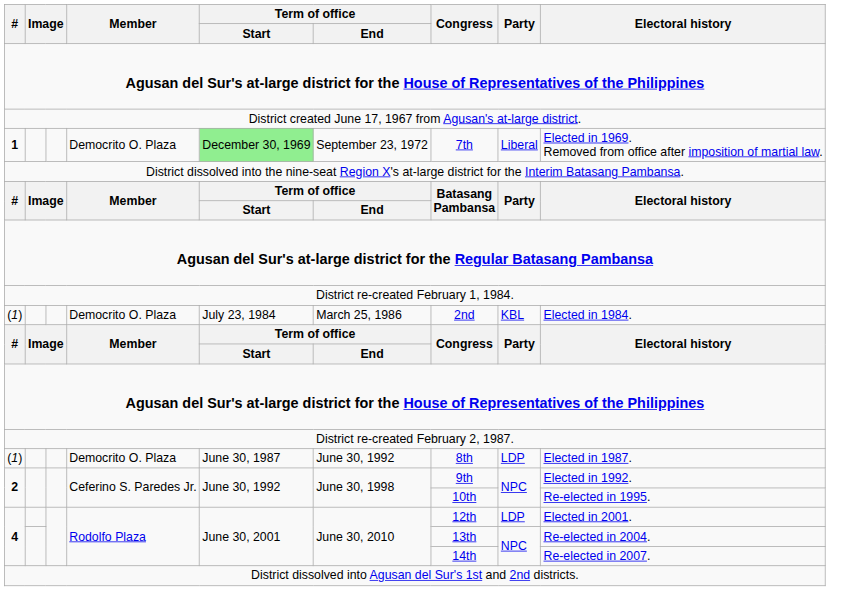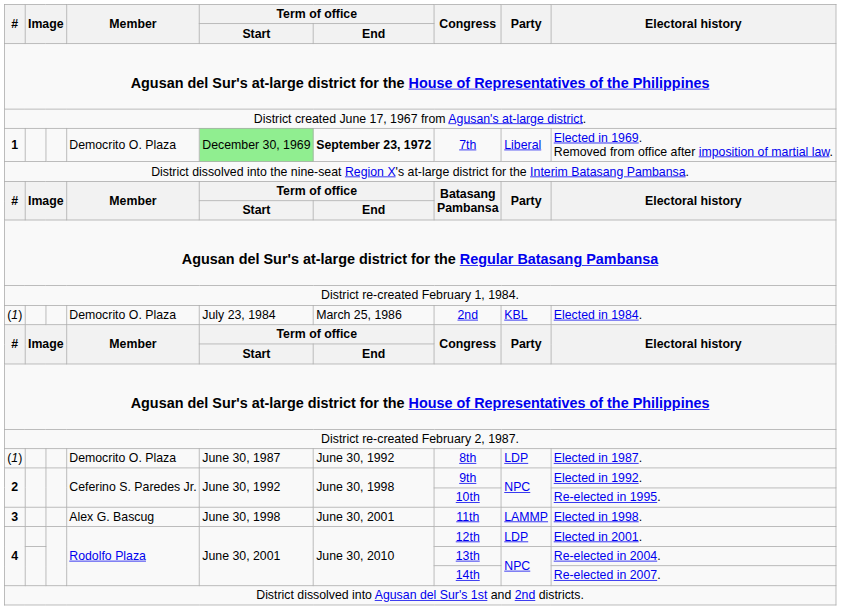(372, 145) normal -> (374, 145) bold
+ row: (15, 517)
